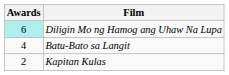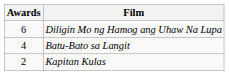(24, 29) paleturquoise background -> (24, 29) no background
